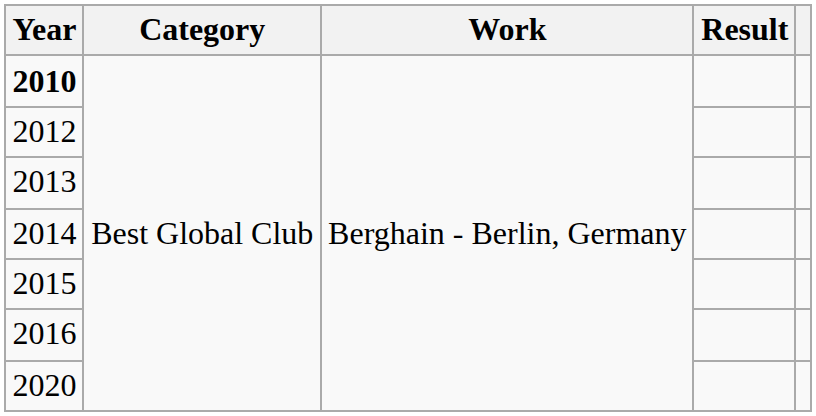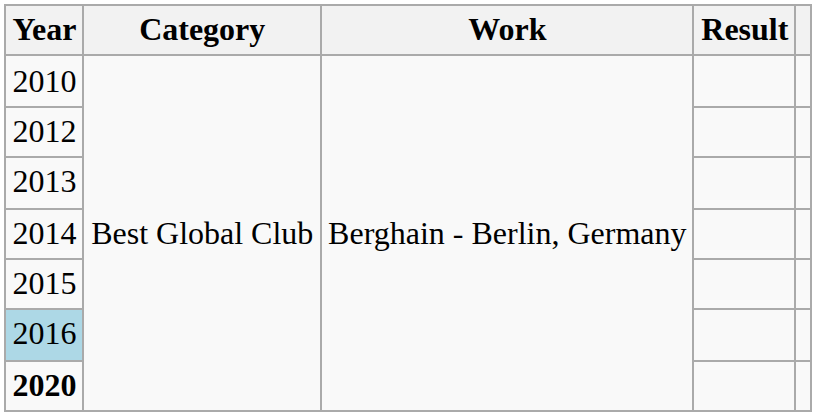(44, 80) bold -> (44, 80) normal
(44, 334) no background -> (44, 334) lightblue background
(44, 385) normal -> (44, 385) bold
